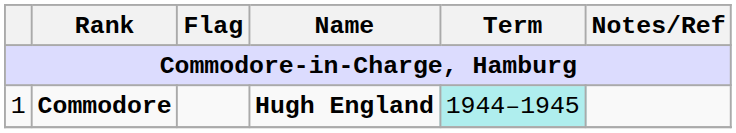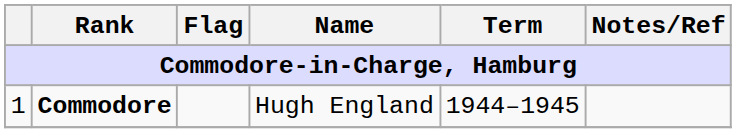(344, 106) bold -> (344, 106) normal
(513, 106) paleturquoise background -> (513, 106) no background
